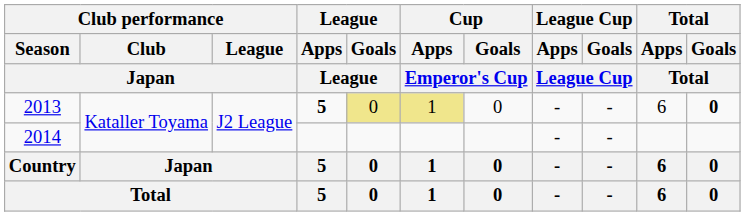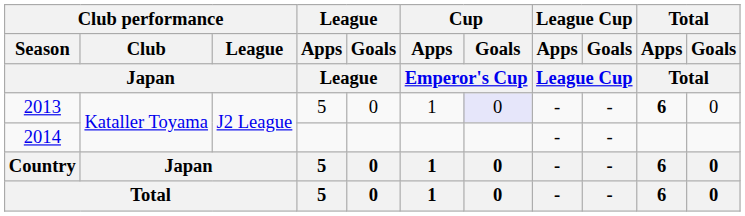(322, 107) bold -> (322, 107) normal
(373, 107) khaki background -> (373, 107) no background
(432, 107) khaki background -> (432, 107) no background
(498, 107) no background -> (498, 107) lavender background
(662, 107) normal -> (662, 107) bold
(714, 107) bold -> (714, 107) normal
